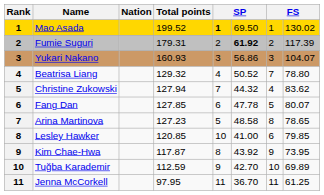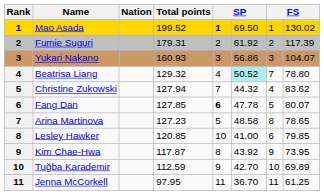(246, 43) bold -> (246, 43) normal
(246, 74) no background -> (246, 74) paleturquoise background
(218, 105) normal -> (218, 105) bold
